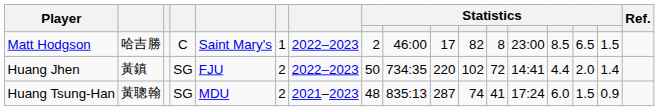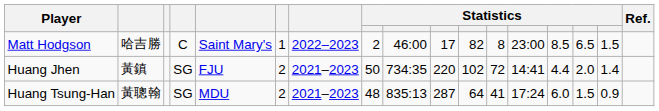(325, 69) 2022–2023 -> (325, 69) 2021–2023
(477, 94) 74 -> (477, 94) 64
